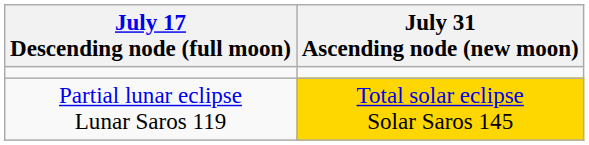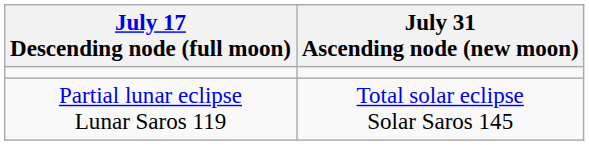(440, 108) gold background -> (440, 108) no background
